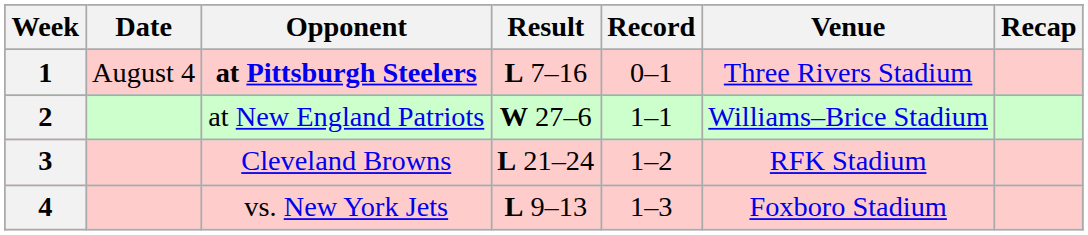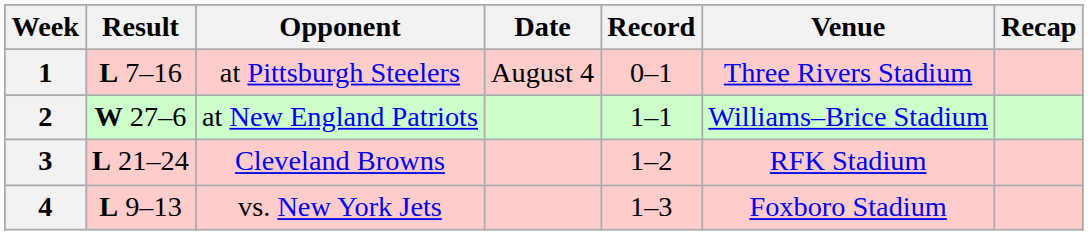columns swapped: (144, 26) <-> (546, 26)
(346, 71) bold -> (340, 71) normal
